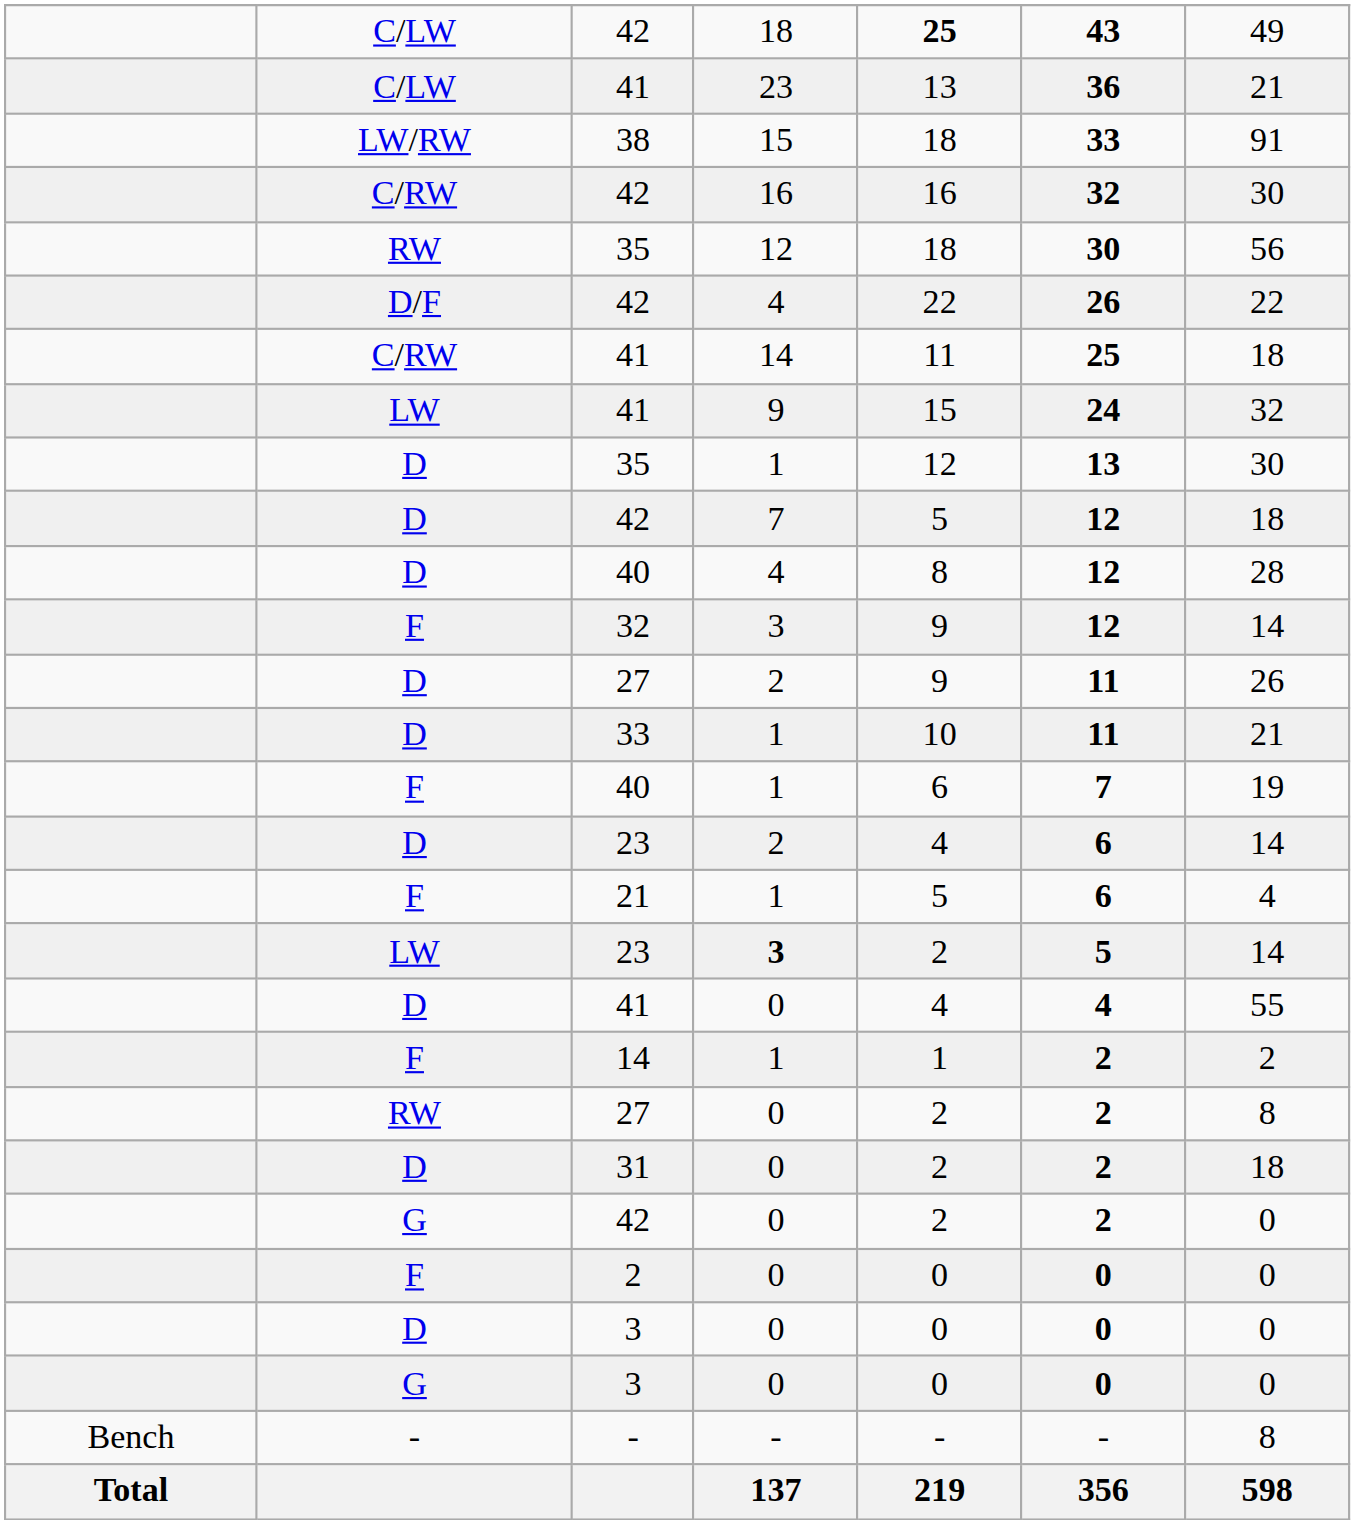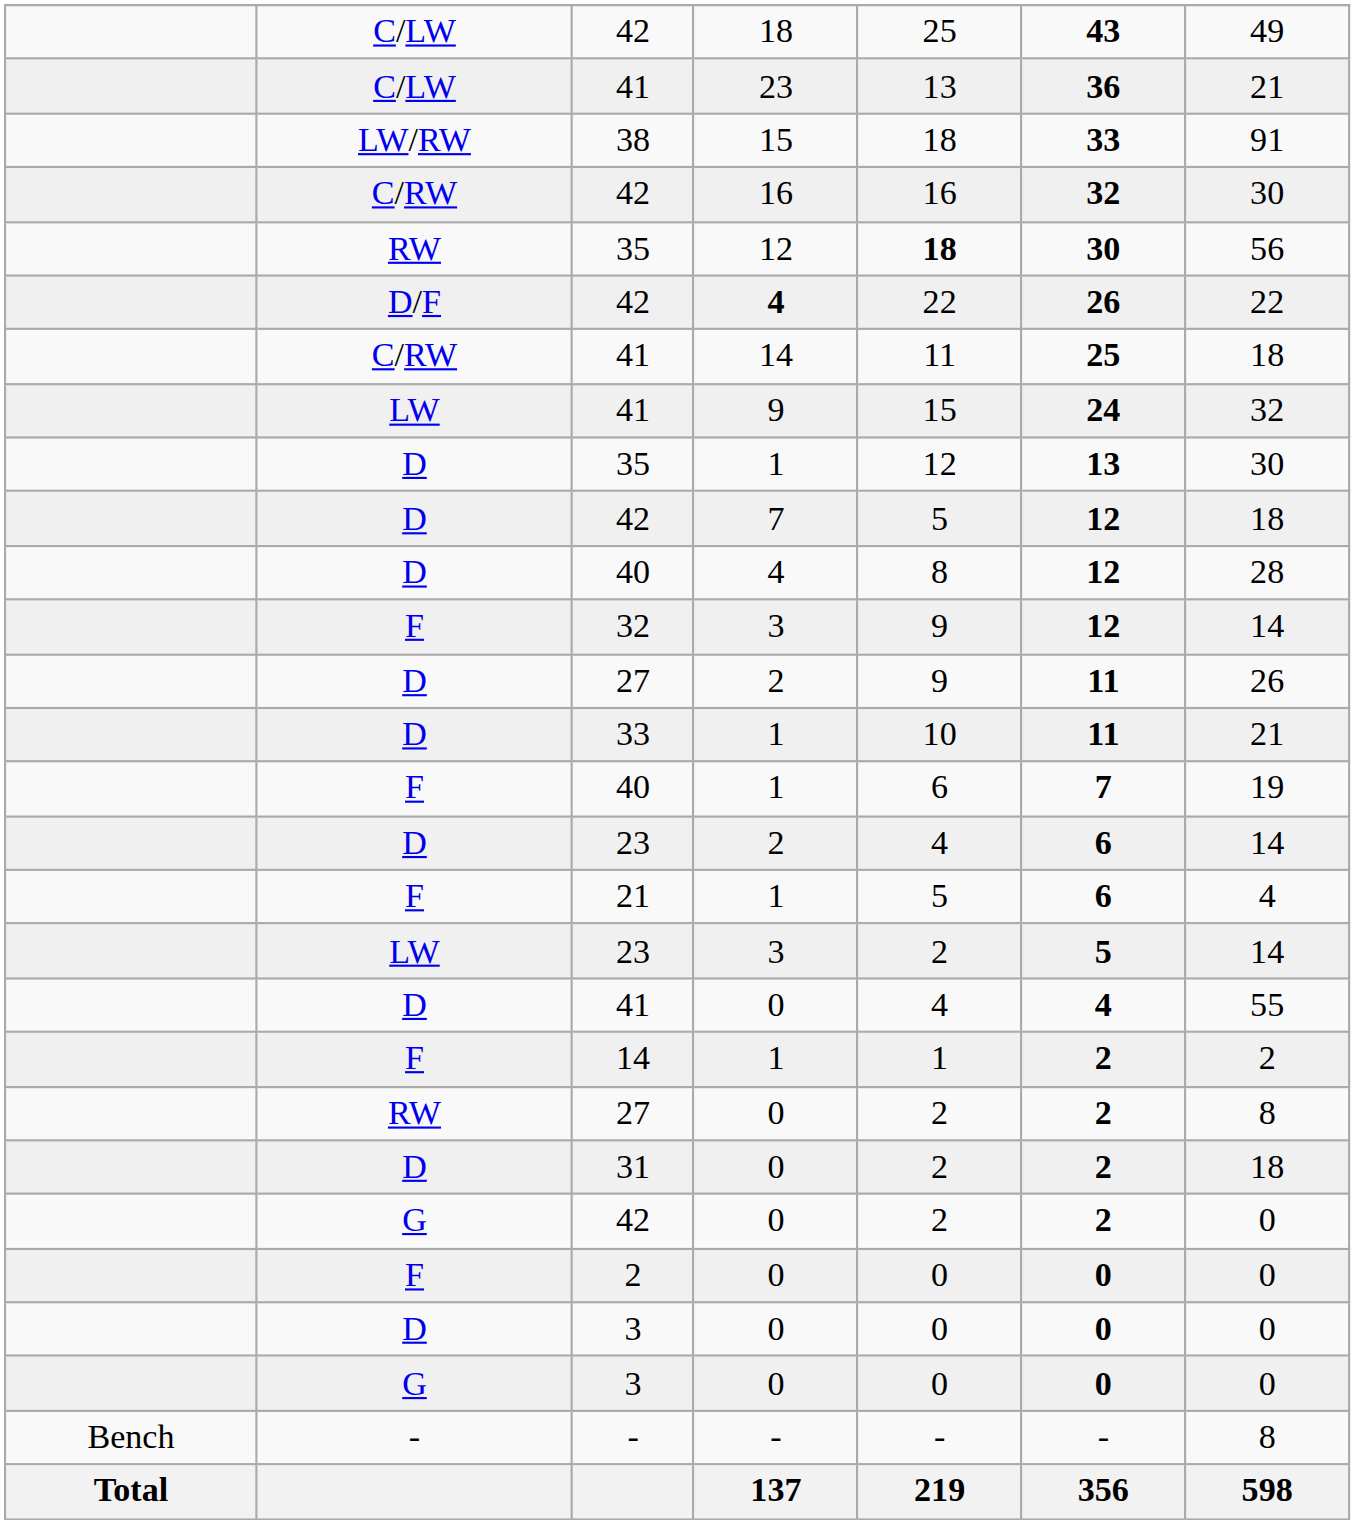(940, 31) bold -> (940, 31) normal
(940, 247) normal -> (940, 247) bold
(776, 301) normal -> (776, 301) bold
(776, 950) bold -> (776, 950) normal
